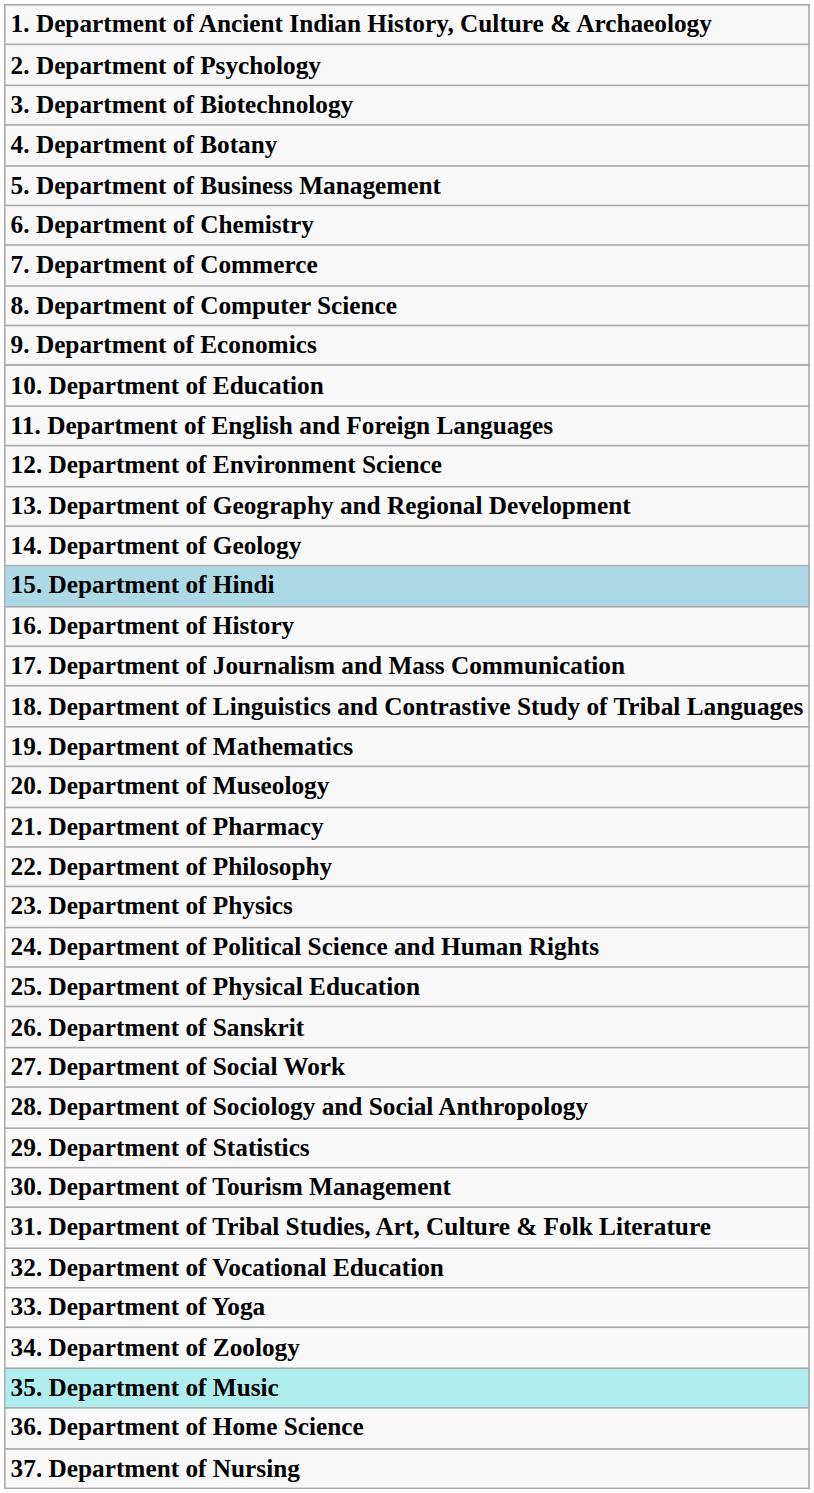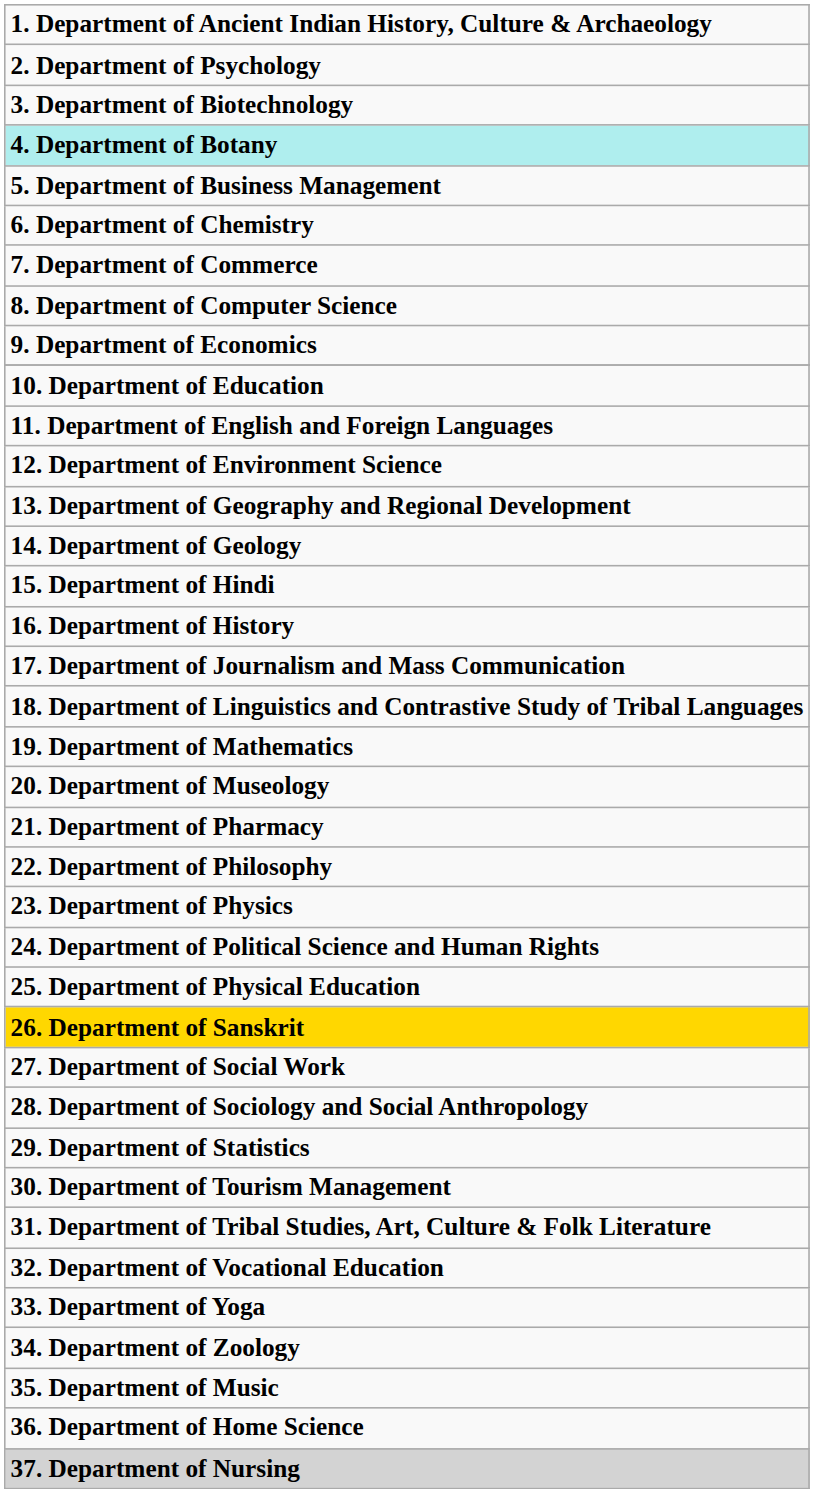(144, 144) no background -> (144, 144) paleturquoise background
(143, 585) lightblue background -> (143, 585) no background
(157, 1026) no background -> (157, 1026) gold background
(145, 1387) paleturquoise background -> (145, 1387) no background
(155, 1467) no background -> (155, 1467) lightgrey background
